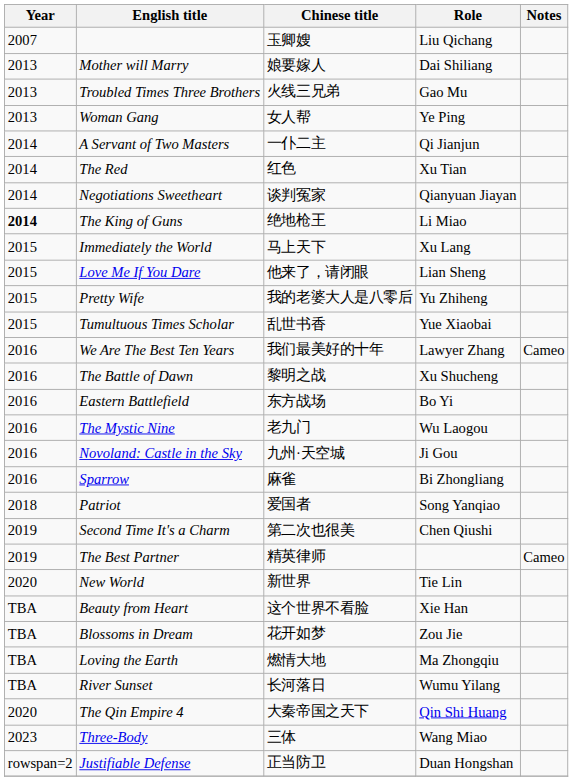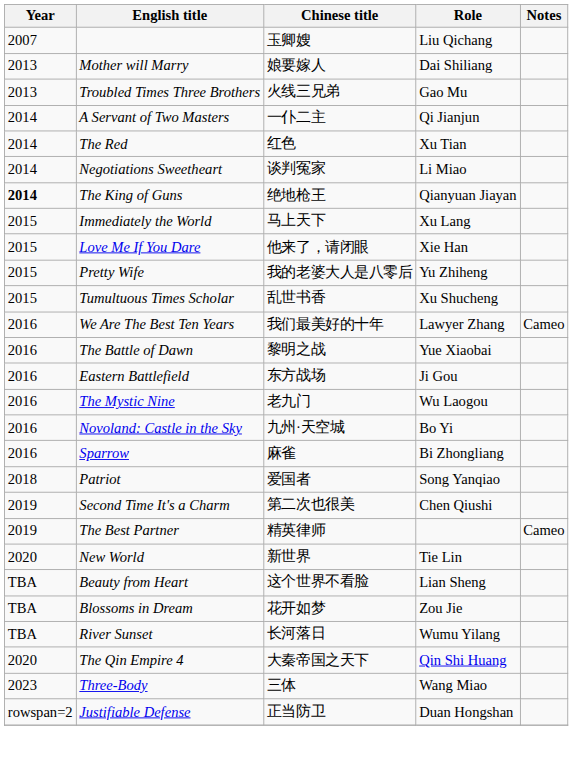- row: (119, 117)
(468, 195) Qianyuan Jiayan -> (443, 169) Li Miao
(443, 221) Li Miao -> (468, 195) Qianyuan Jiayan
(453, 272) Lian Sheng -> (444, 247) Xie Han
(455, 324) Yue Xiaobai -> (459, 298) Xu Shucheng
(459, 376) Xu Shucheng -> (455, 350) Yue Xiaobai
(436, 401) Bo Yi -> (438, 376) Ji Gou
(438, 453) Ji Gou -> (436, 427) Bo Yi
(444, 608) Xie Han -> (453, 582) Lian Sheng
- row: (129, 660)
